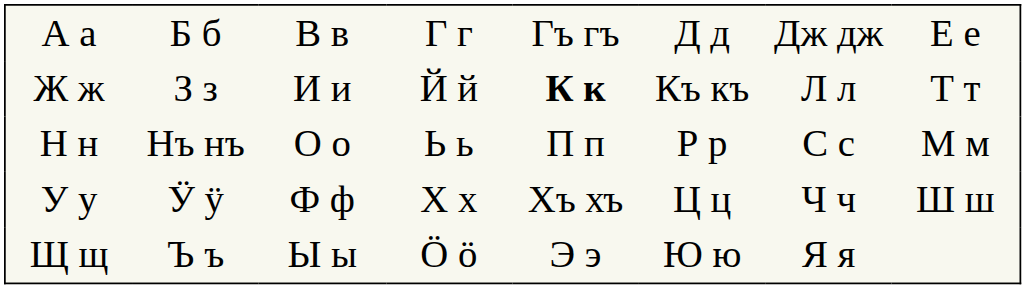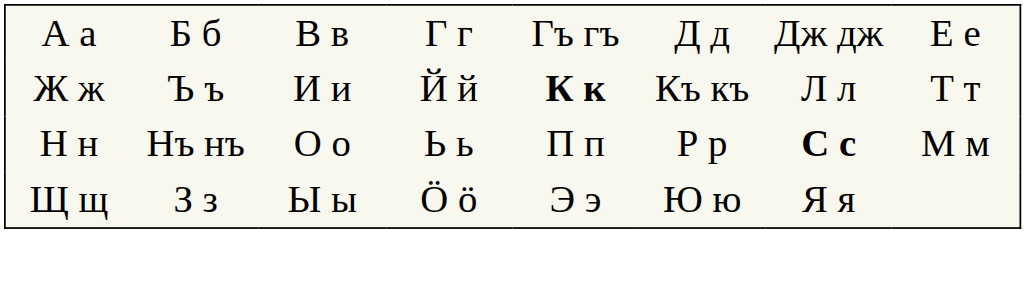(196, 88) З з -> (196, 88) Ъ ъ
(829, 143) normal -> (829, 143) bold
- row: (69, 199)
(196, 254) Ъ ъ -> (196, 199) З з
